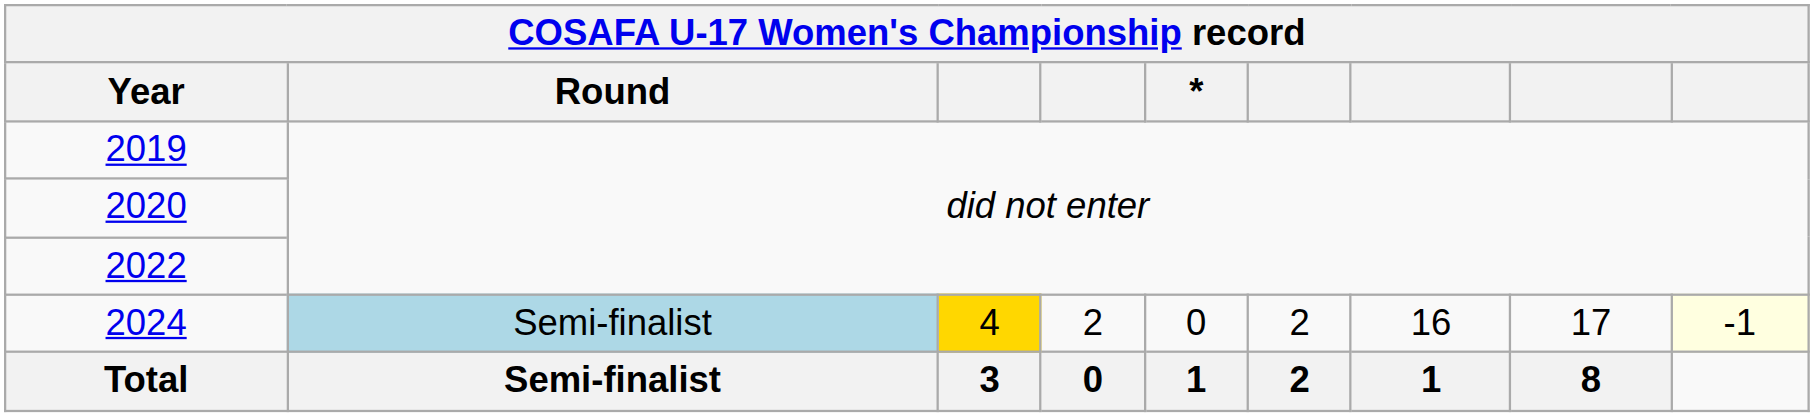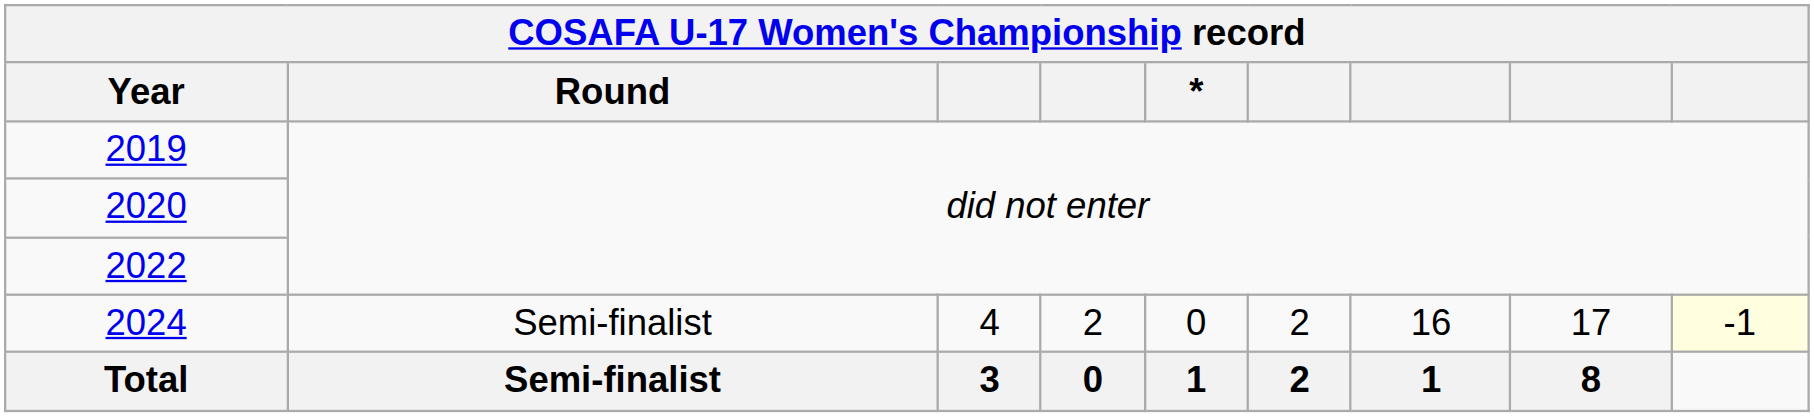(613, 322) lightblue background -> (613, 322) no background
(990, 322) gold background -> (990, 322) no background
